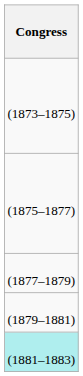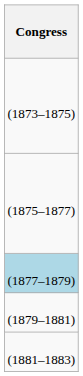(41, 280) no background -> (41, 280) lightblue background
(41, 359) paleturquoise background -> (41, 359) no background
